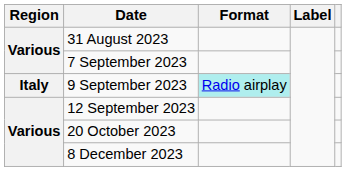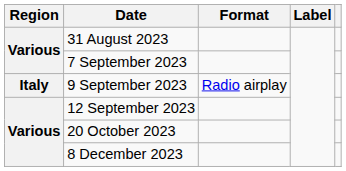(244, 85) paleturquoise background -> (244, 85) no background
